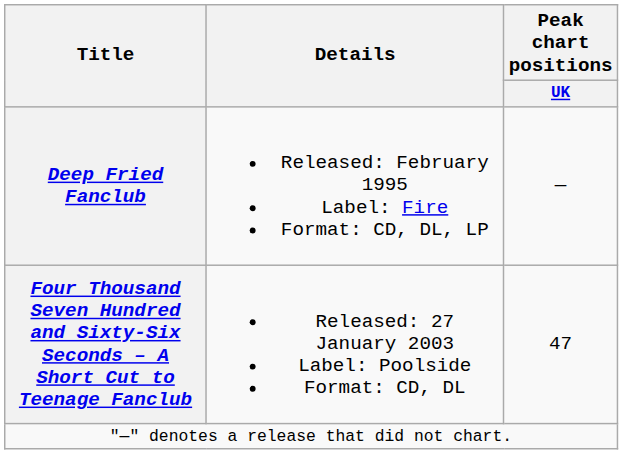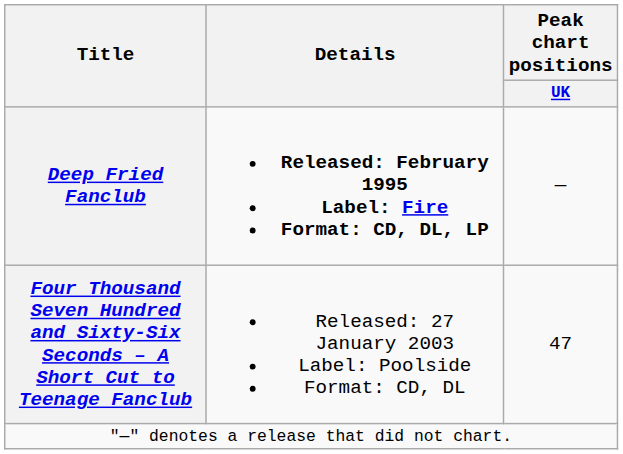(355, 197) normal -> (355, 197) bold
